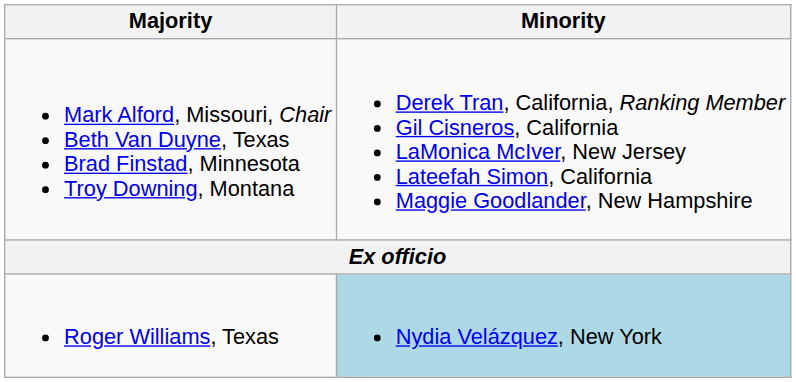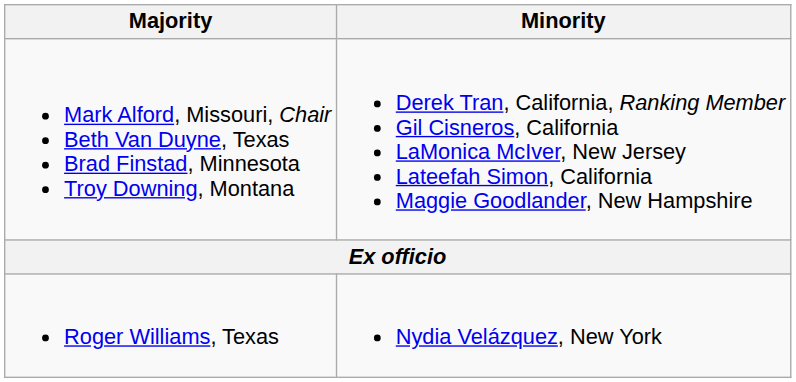(563, 338) lightblue background -> (563, 338) no background
